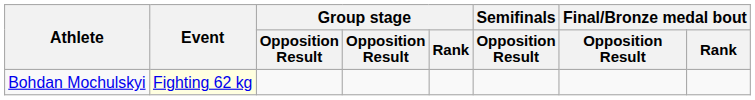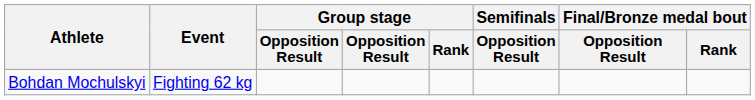(203, 83) lightyellow background -> (203, 83) no background
